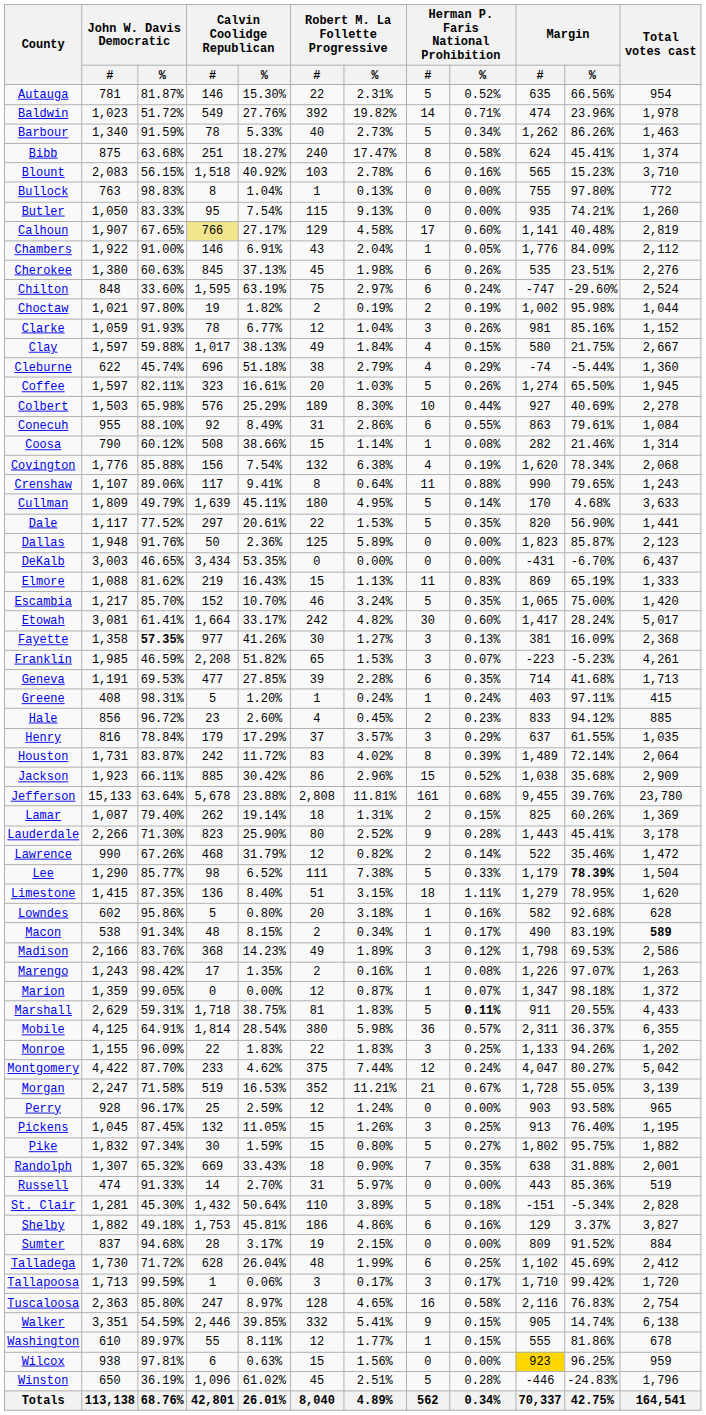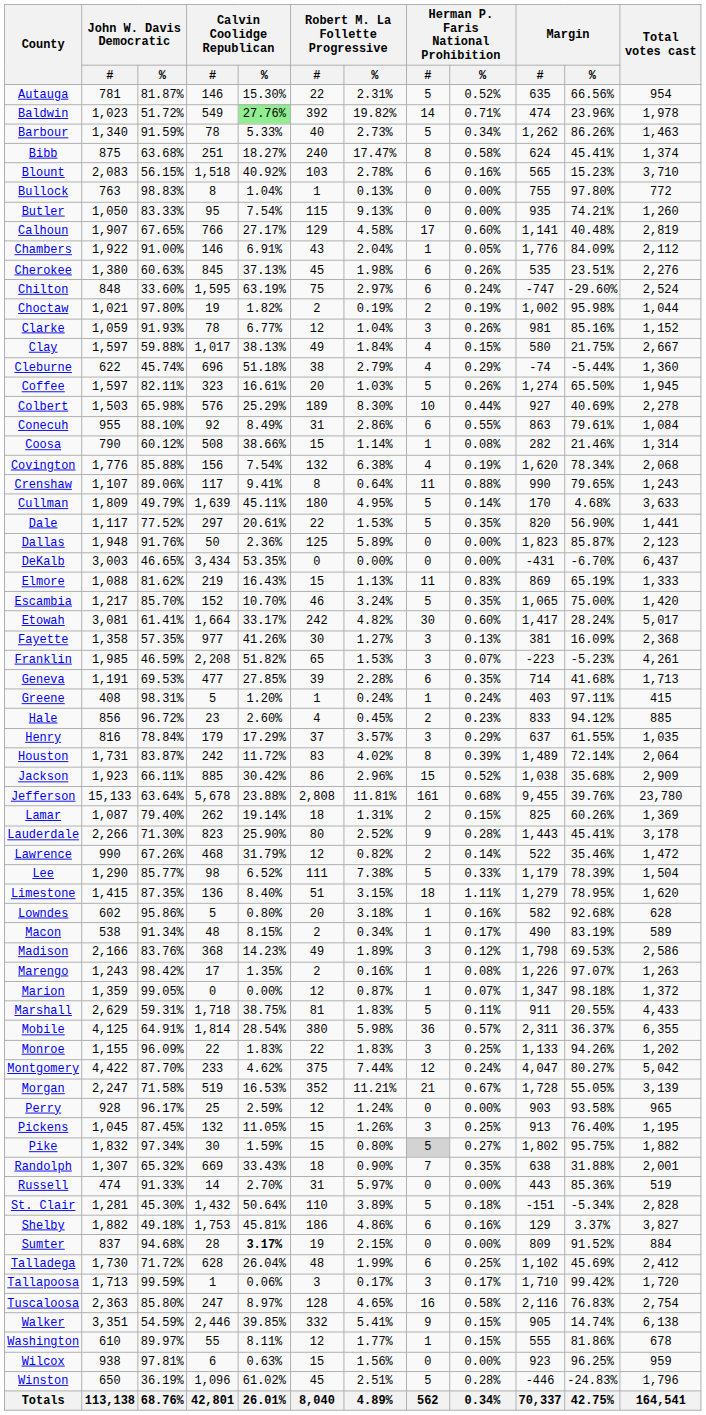(264, 114) no background -> (264, 114) lightgreen background
(213, 231) khaki background -> (213, 231) no background
(162, 640) bold -> (162, 640) normal
(592, 874) bold -> (592, 874) normal
(661, 933) bold -> (661, 933) normal
(483, 1011) bold -> (483, 1011) normal
(428, 1147) no background -> (428, 1147) lightgrey background
(264, 1245) normal -> (264, 1245) bold
(540, 1362) gold background -> (540, 1362) no background
